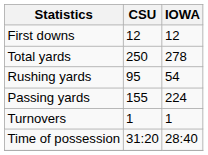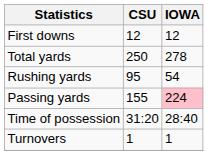(176, 98) no background -> (176, 98) pink background
rows swapped: (37, 118) <-> (64, 139)
